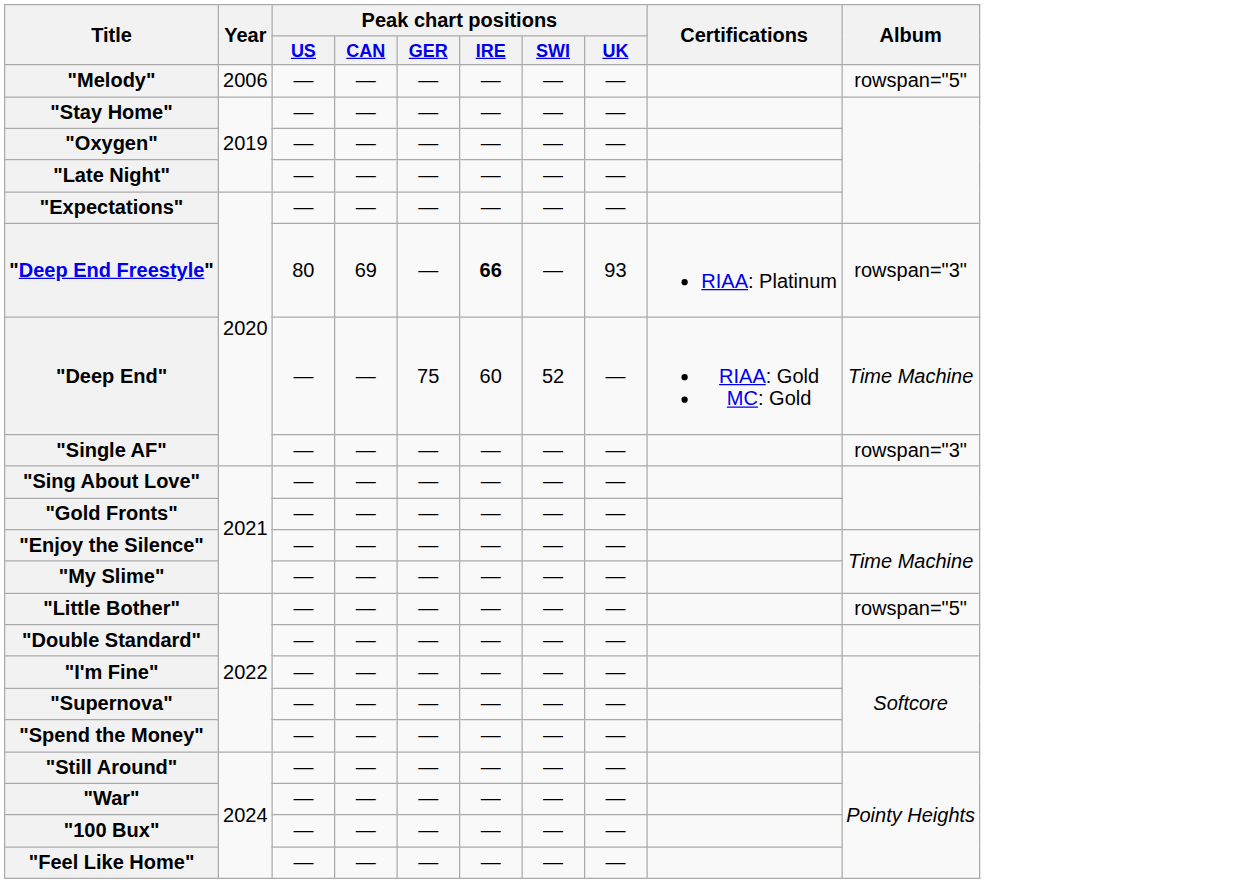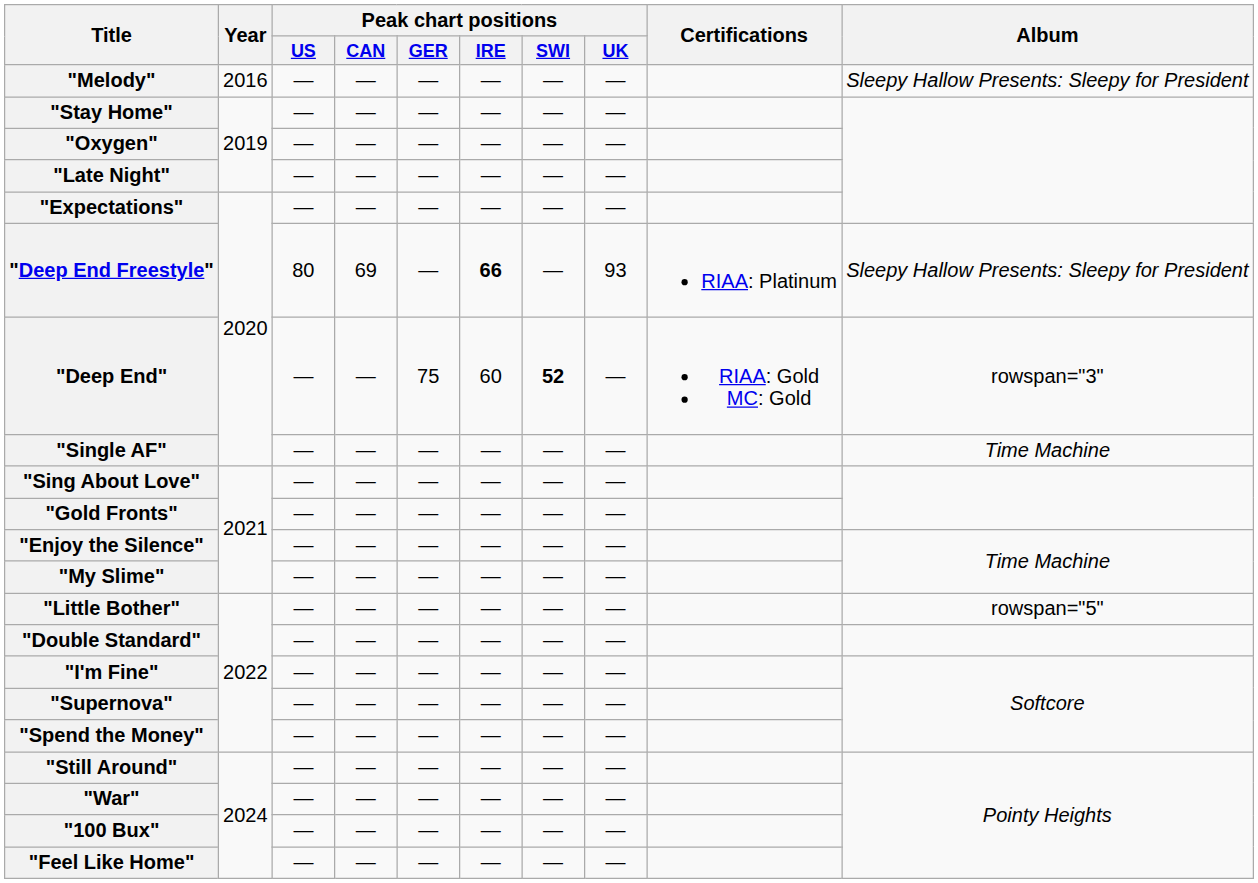(245, 80) 2006 -> (245, 80) 2016
(911, 80) rowspan="5" -> (1047, 80) Sleepy Hallow Presents: Sleepy for President
(911, 270) rowspan="3" -> (1047, 270) Sleepy Hallow Presents: Sleepy for President
(553, 375) normal -> (553, 375) bold
(911, 375) Time Machine -> (1047, 375) rowspan="3"
(911, 450) rowspan="3" -> (1047, 450) Time Machine
